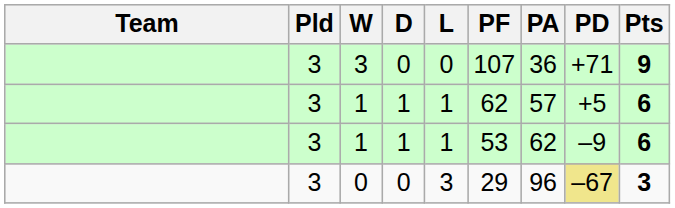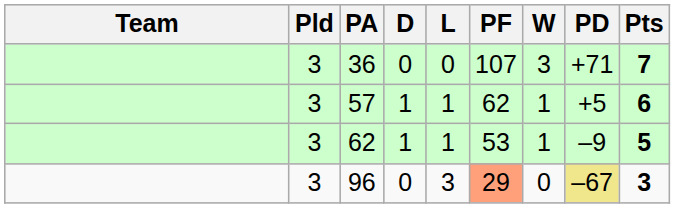columns swapped: (361, 24) <-> (543, 24)
(644, 63) 9 -> (644, 63) 7
(644, 143) 6 -> (644, 143) 5
(494, 182) no background -> (496, 182) lightsalmon background
